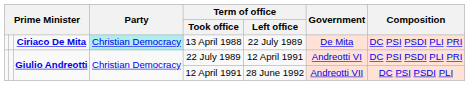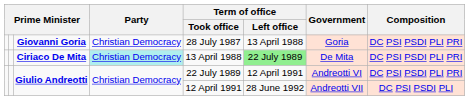+ row: (7, 42)
(275, 42) no background -> (275, 57) lightgreen background
